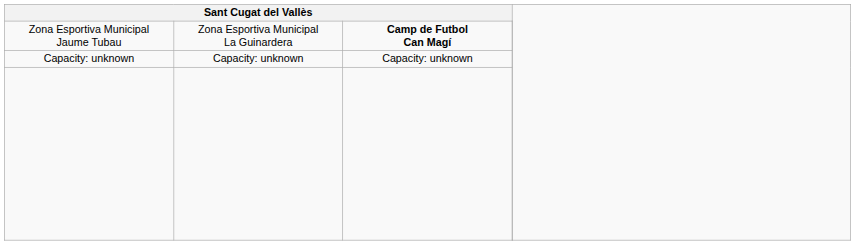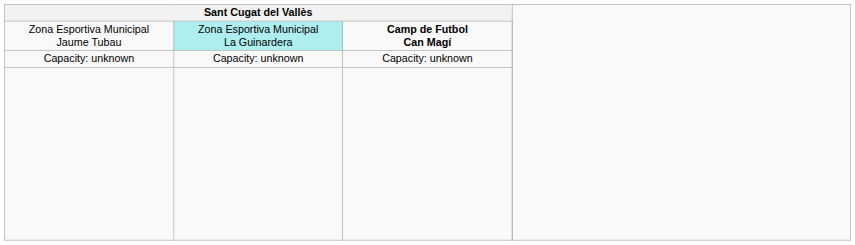(258, 36) no background -> (258, 36) paleturquoise background
